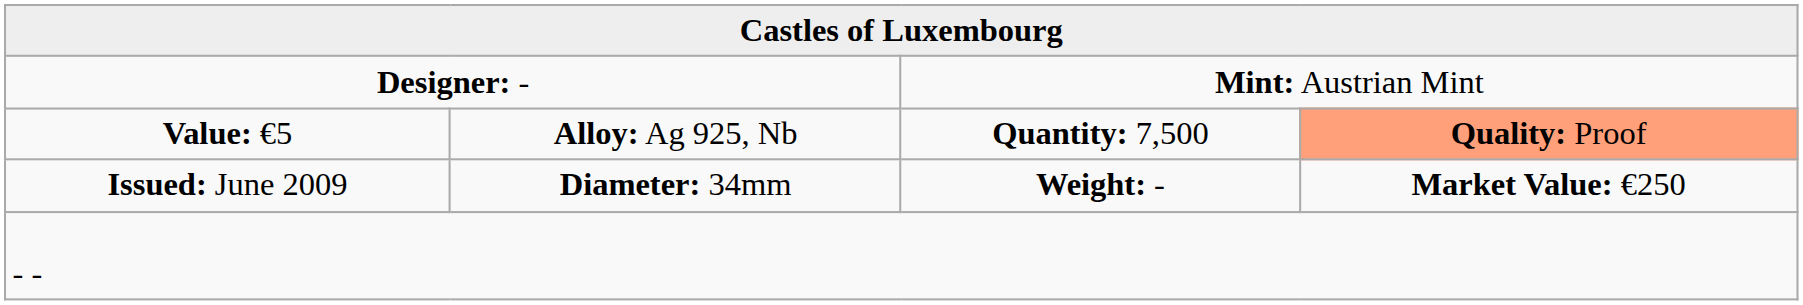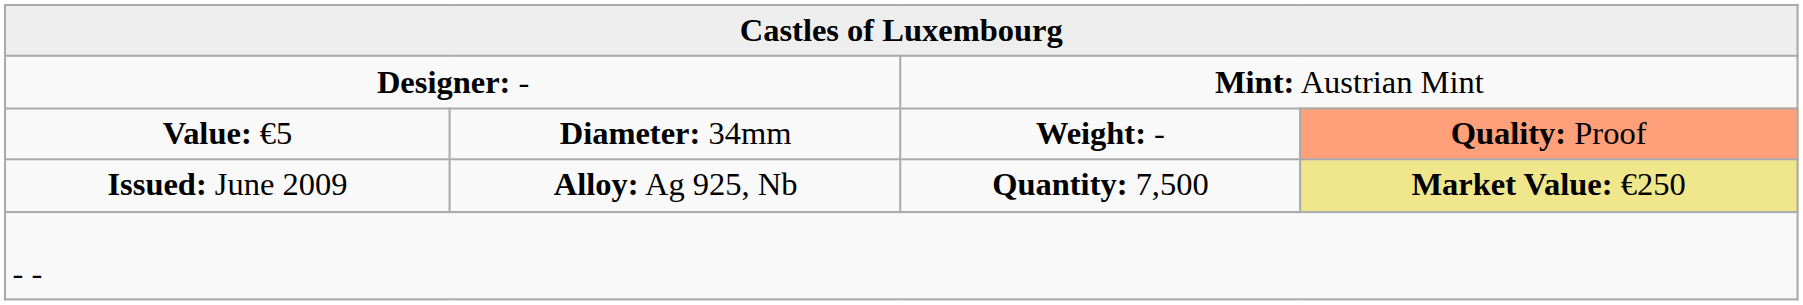(676, 133) Alloy: Ag 925, Nb -> (676, 133) Diameter: 34mm
(1100, 133) Quantity: 7,500 -> (1100, 133) Weight: -
(676, 184) Diameter: 34mm -> (676, 184) Alloy: Ag 925, Nb
(1100, 184) Weight: - -> (1100, 184) Quantity: 7,500
(1549, 184) no background -> (1549, 184) khaki background
